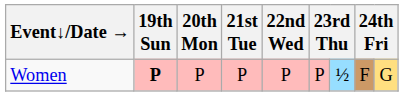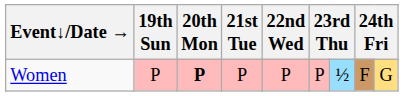(155, 75) bold -> (155, 75) normal
(200, 75) normal -> (200, 75) bold
